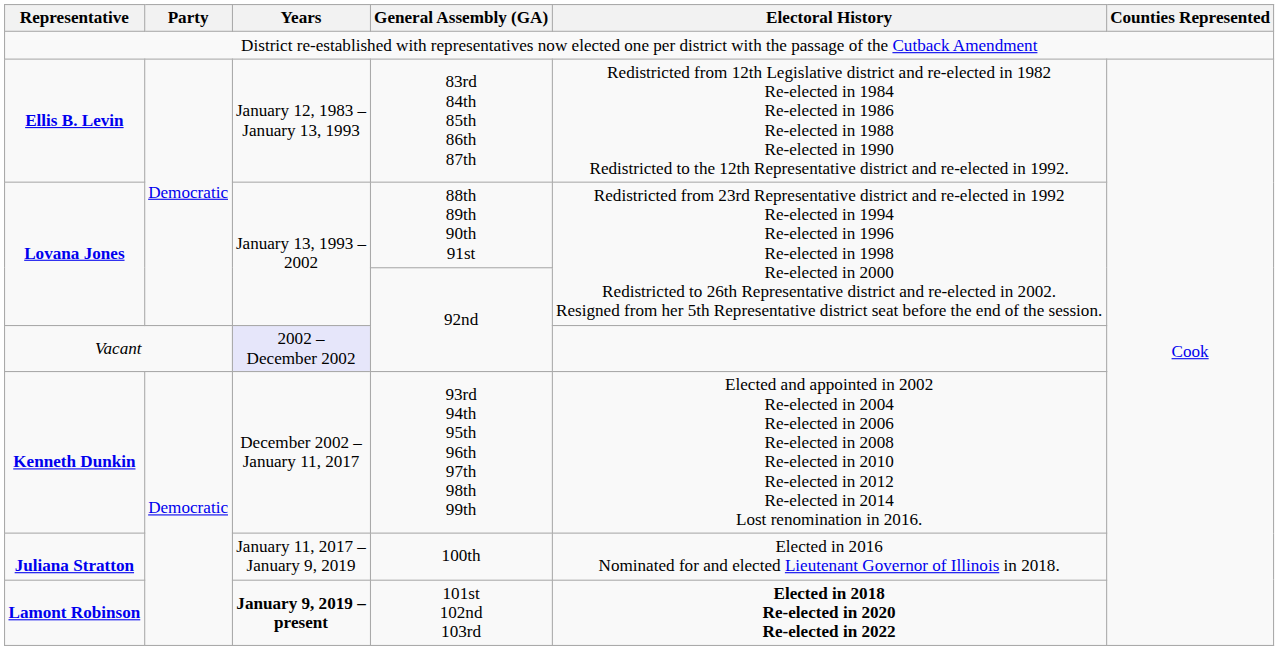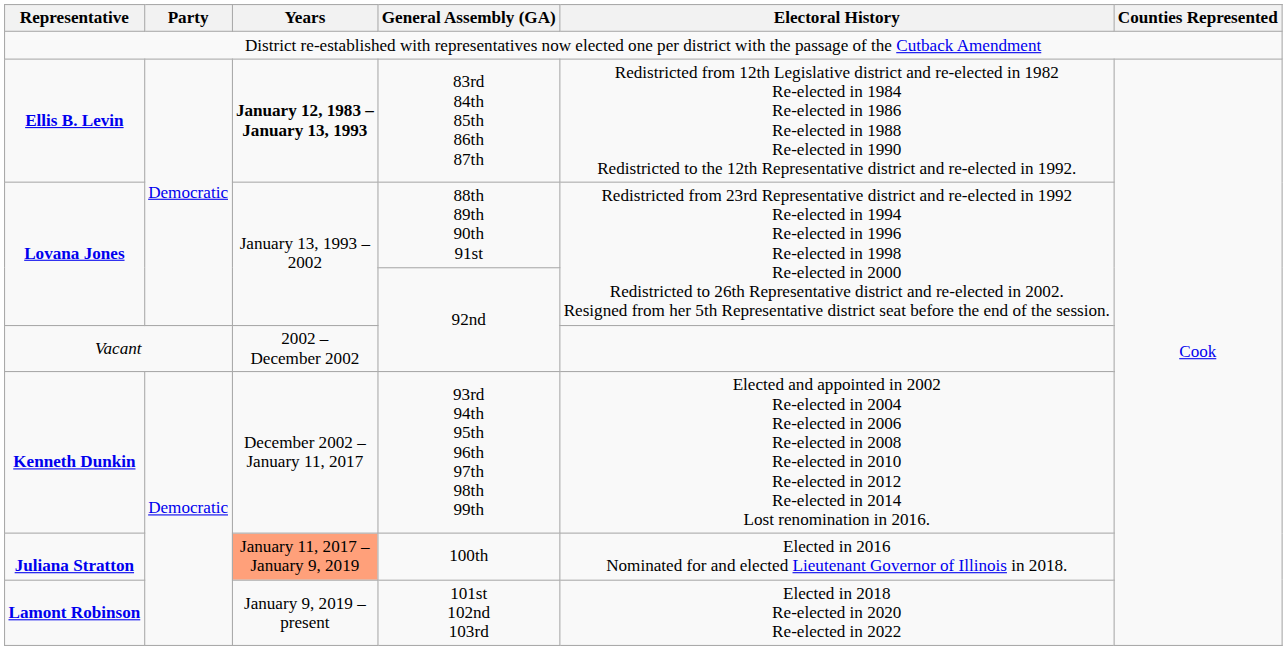(301, 120) normal -> (305, 120) bold
(301, 348) lavender background -> (305, 348) no background
(301, 556) no background -> (305, 556) lightsalmon background
(301, 612) bold -> (305, 612) normal
(829, 612) bold -> (837, 612) normal
